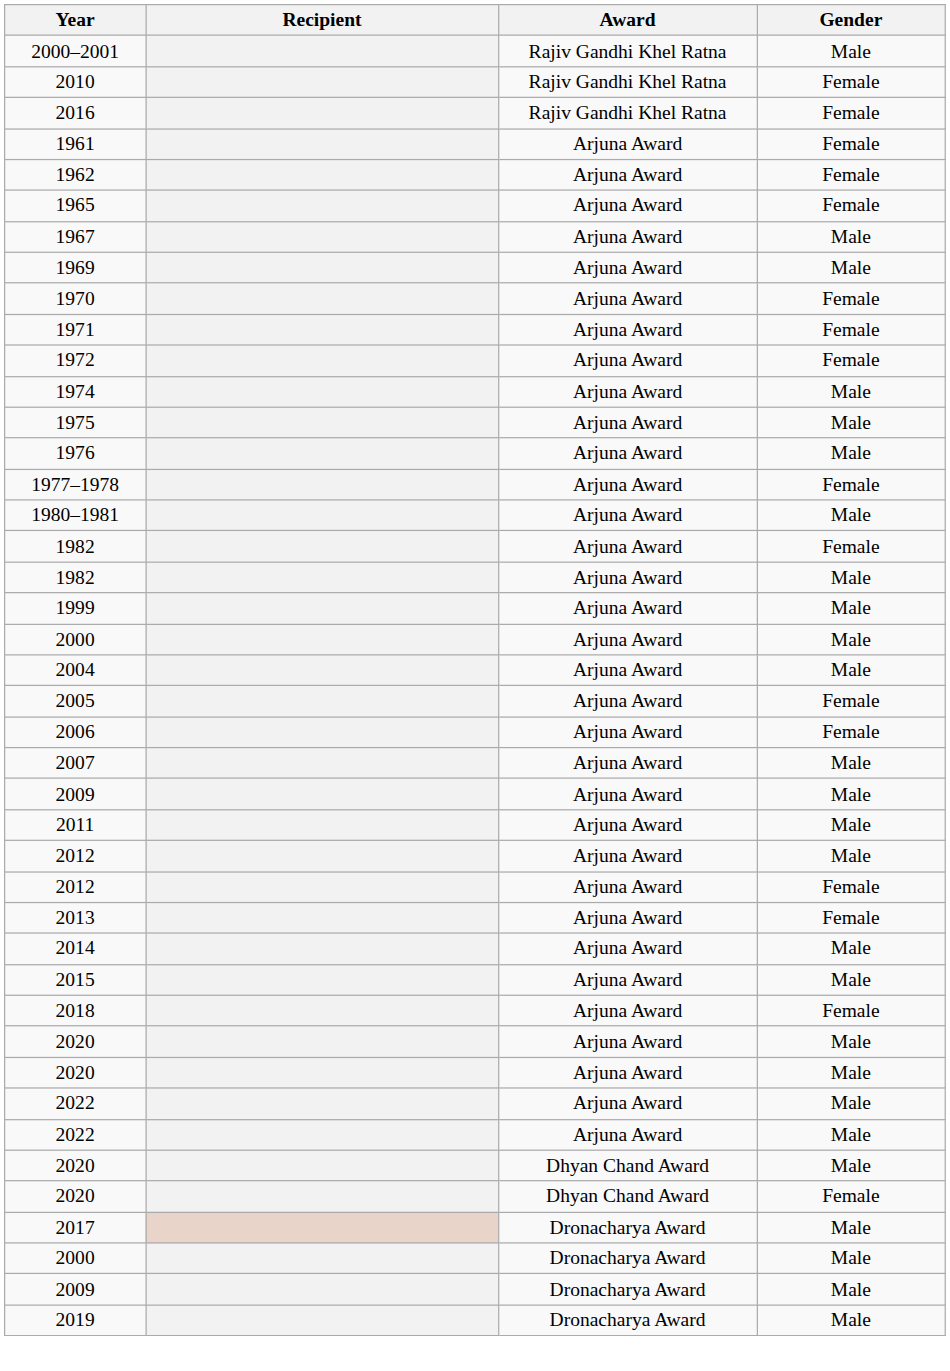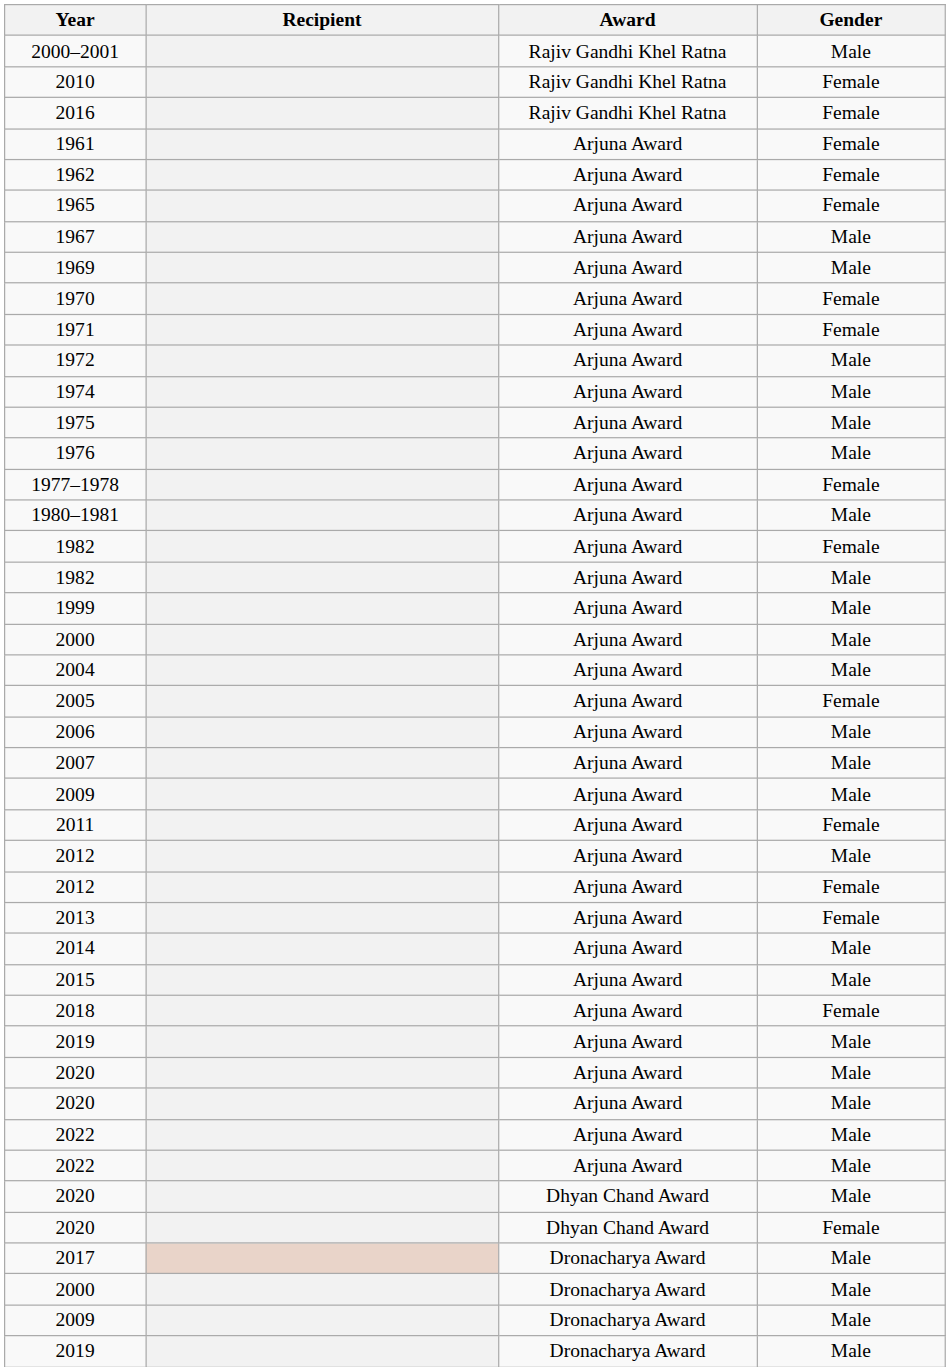(851, 360) Female -> (851, 360) Male
(851, 732) Female -> (851, 732) Male
(851, 824) Male -> (851, 824) Female
+ row: (75, 1041)
